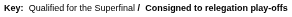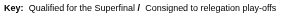(216, 8) bold -> (211, 8) normal
